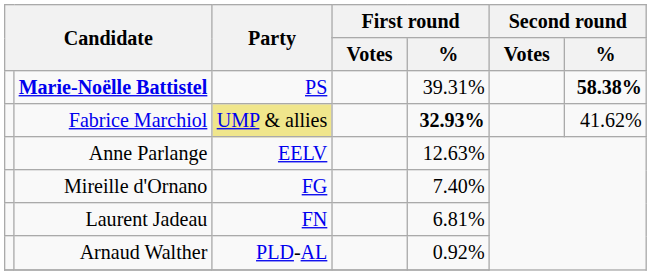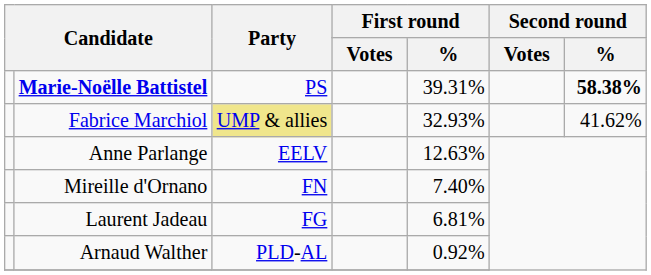(452, 120) bold -> (454, 120) normal
(315, 186) FG -> (315, 186) FN
(315, 219) FN -> (315, 219) FG
